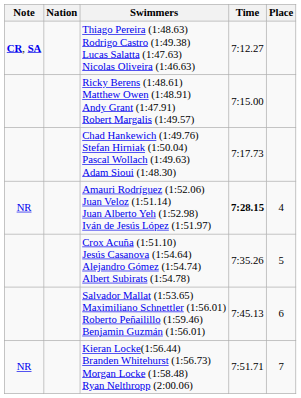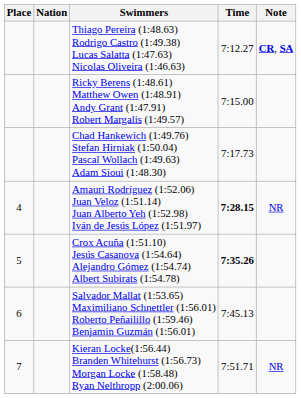columns swapped: (281, 13) <-> (24, 13)
(247, 260) normal -> (237, 260) bold
